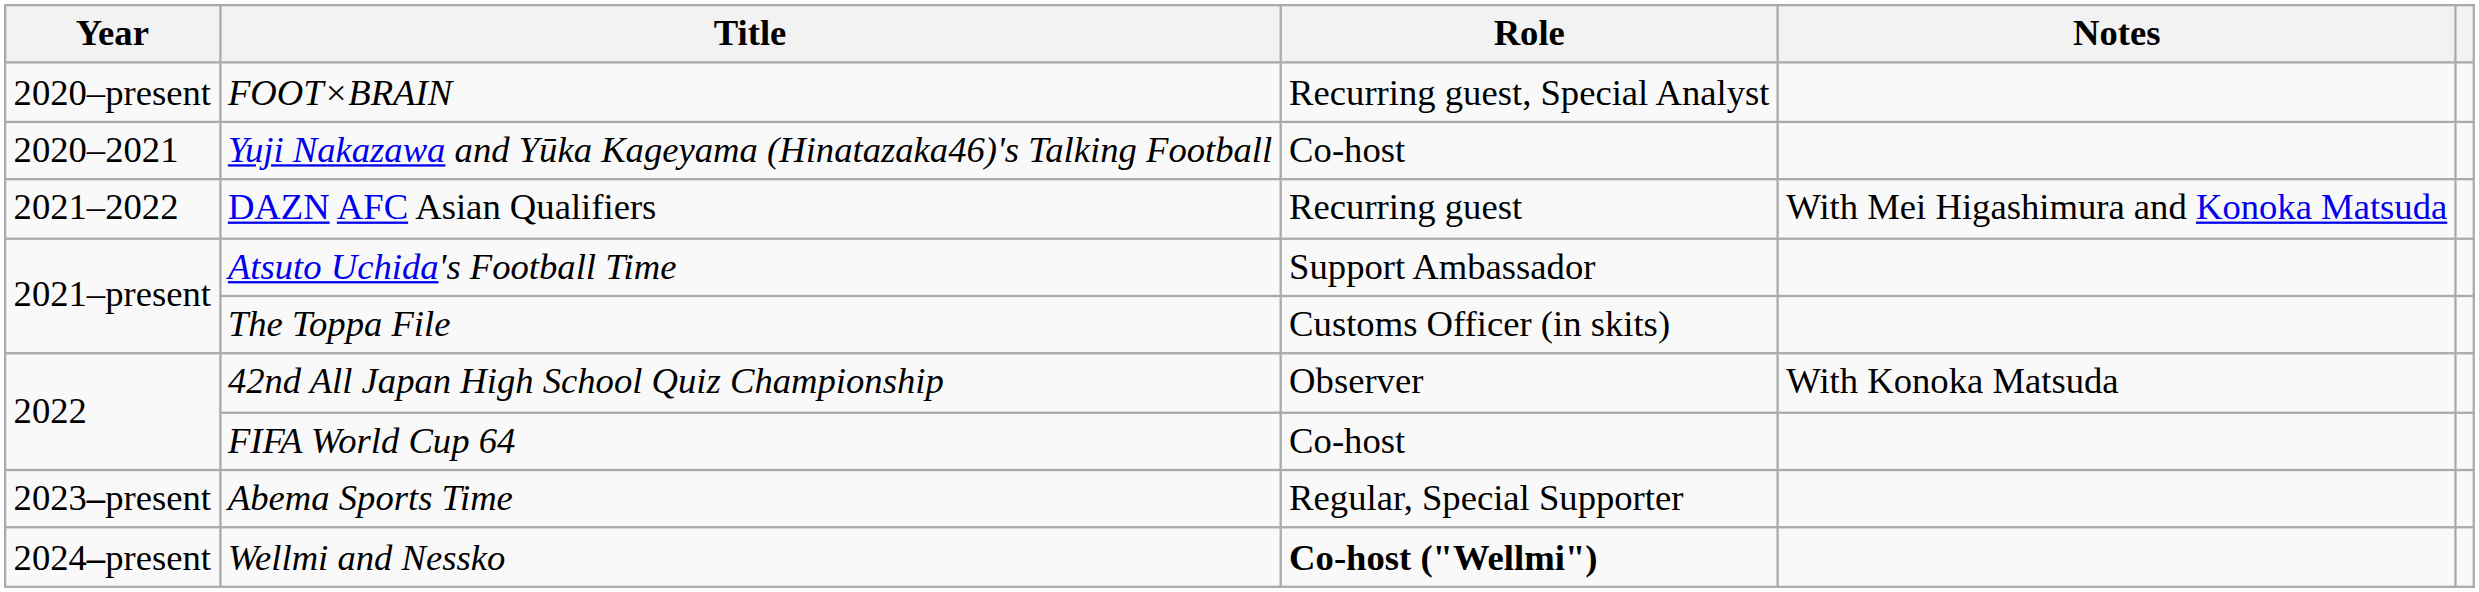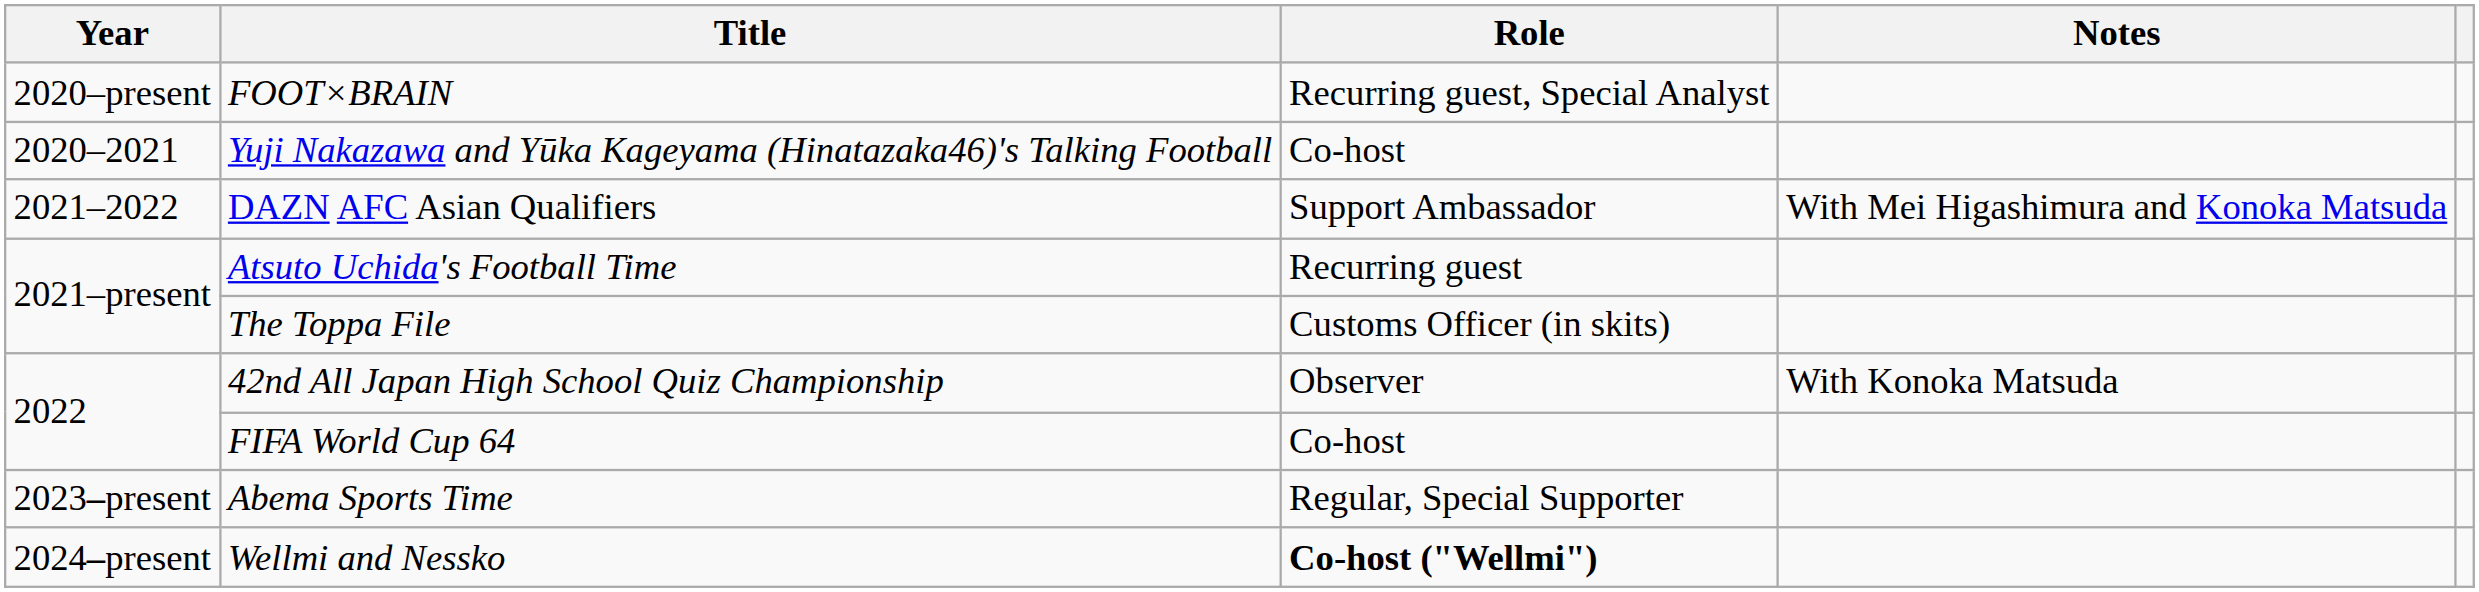(1406, 207) Recurring guest -> (1442, 207) Support Ambassador
(1442, 265) Support Ambassador -> (1406, 265) Recurring guest
